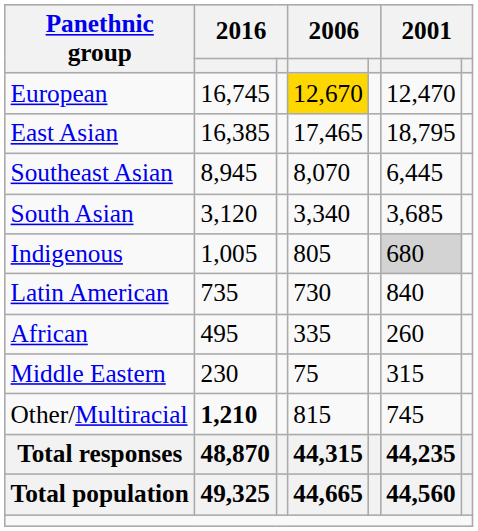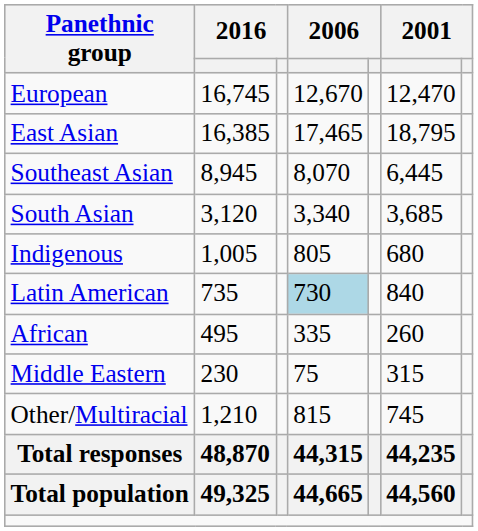(328, 93) gold background -> (328, 93) no background
(405, 253) lightgrey background -> (405, 253) no background
(312, 293) no background -> (312, 293) lightblue background
(229, 413) bold -> (229, 413) normal
